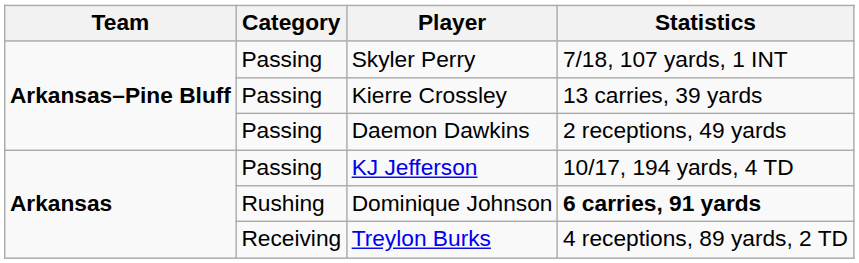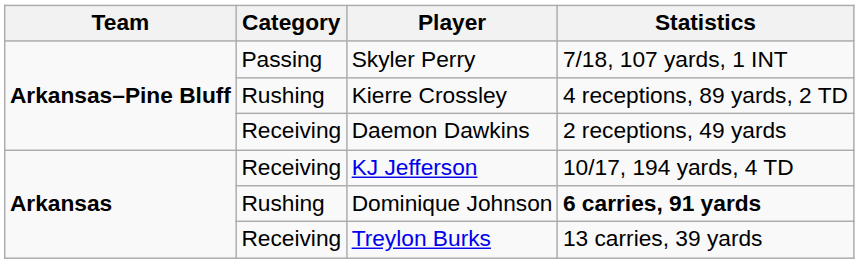(282, 95) Passing -> (283, 95) Rushing
(663, 95) 13 carries, 39 yards -> (705, 95) 4 receptions, 89 yards, 2 TD
(282, 131) Passing -> (291, 131) Receiving
(282, 167) Passing -> (291, 167) Receiving
(705, 239) 4 receptions, 89 yards, 2 TD -> (663, 239) 13 carries, 39 yards
